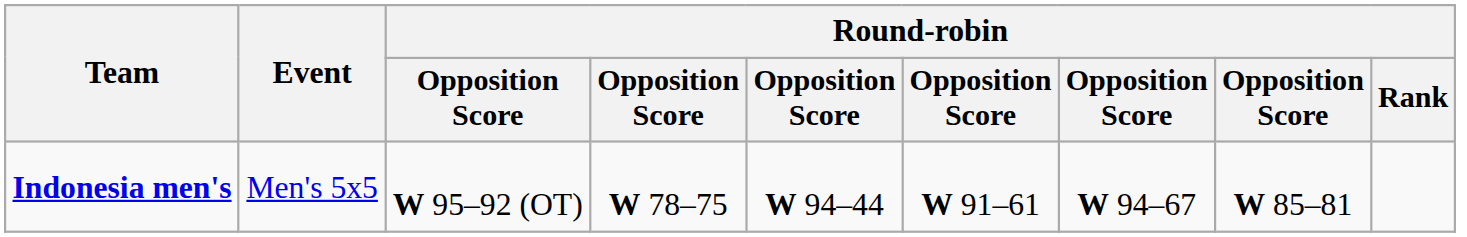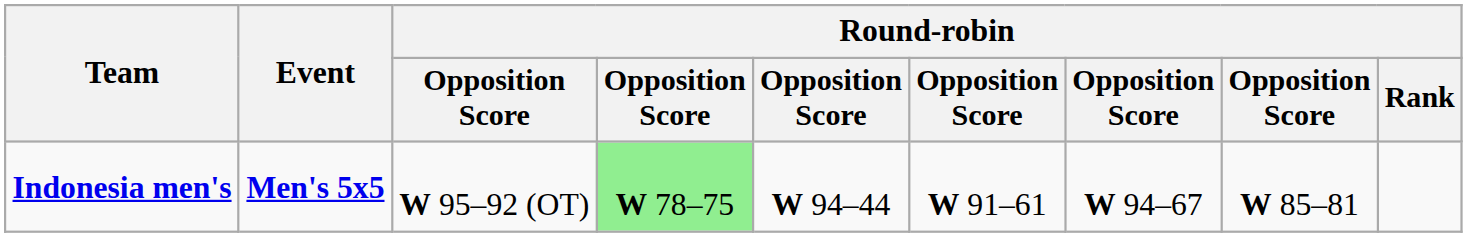(312, 186) normal -> (315, 186) bold
(668, 205) no background -> (675, 205) lightgreen background
